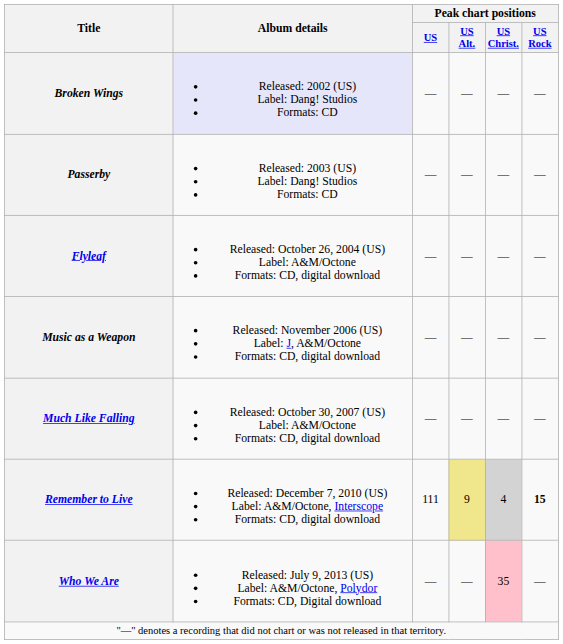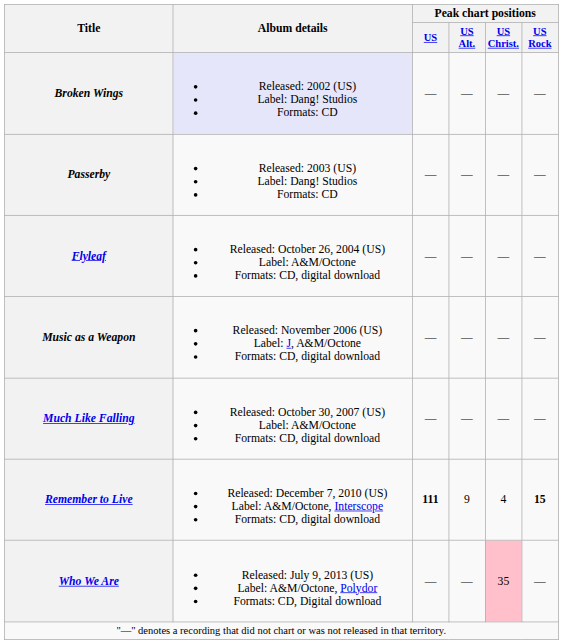(430, 499) normal -> (430, 499) bold
(467, 499) khaki background -> (467, 499) no background
(503, 499) lightgrey background -> (503, 499) no background
